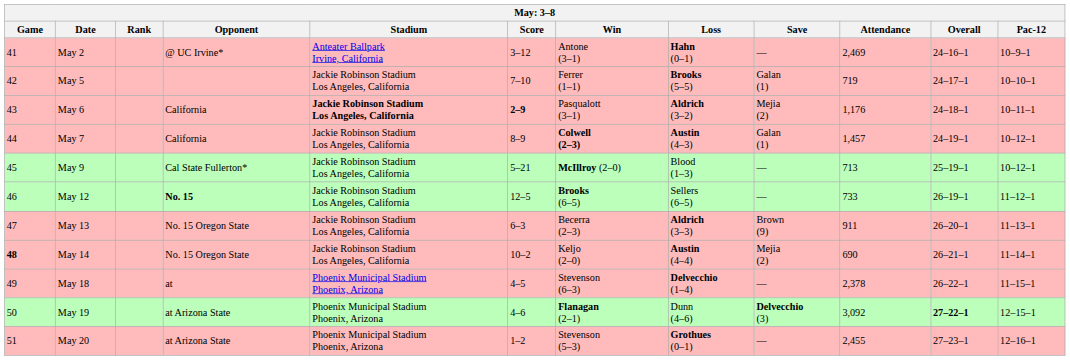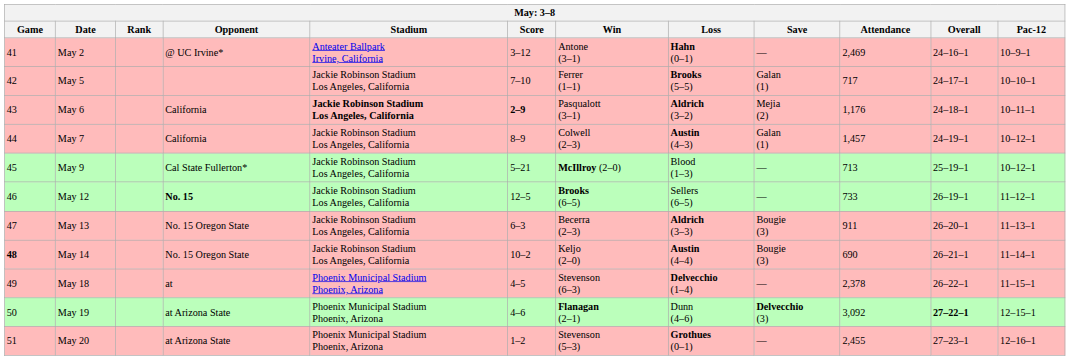(850, 81) 719 -> (850, 81) 717
(575, 139) bold -> (574, 139) normal
(770, 225) Brown (9) -> (771, 225) Bougie (3)
(768, 254) Mejia (2) -> (771, 254) Bougie (3)
